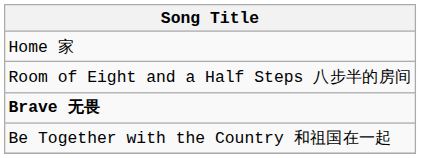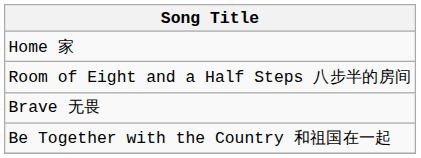(54, 108) bold -> (54, 108) normal
